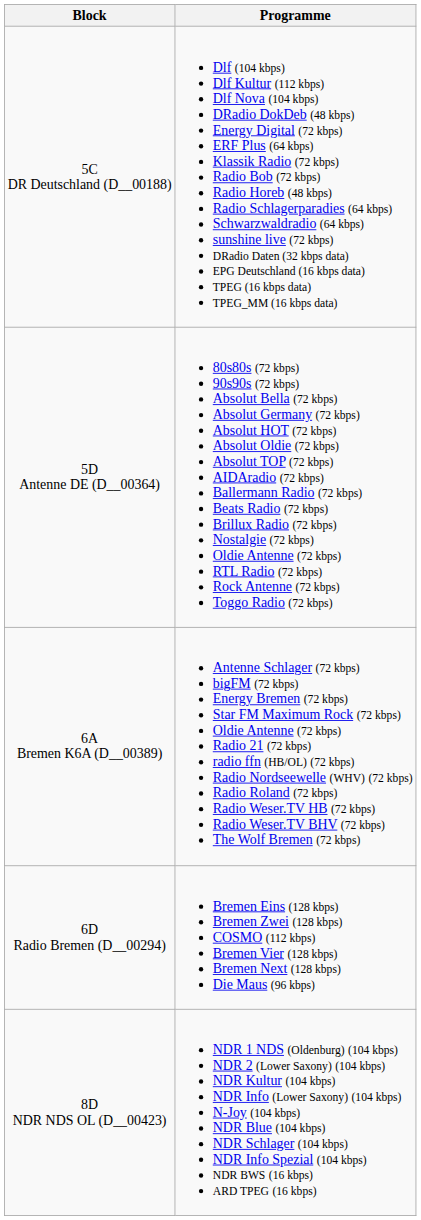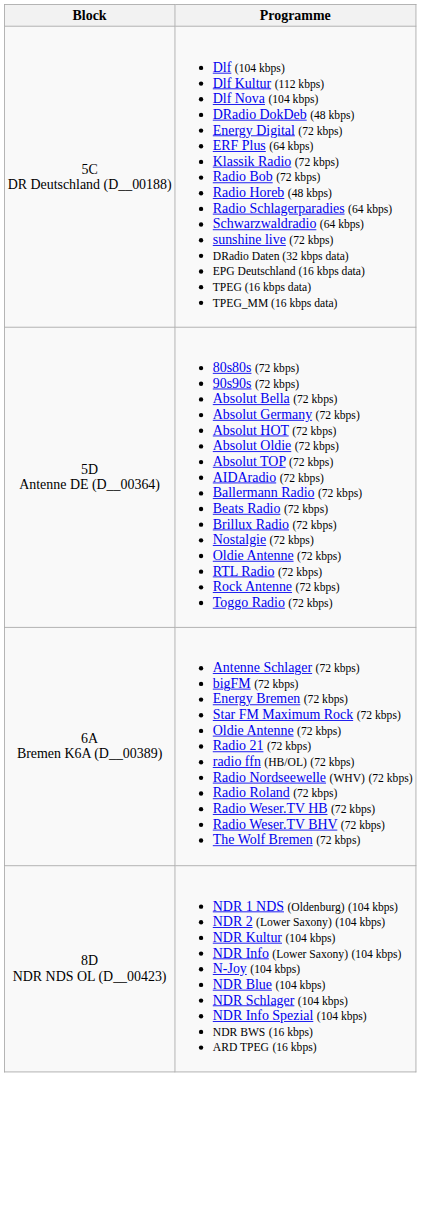- row: (90, 937)
